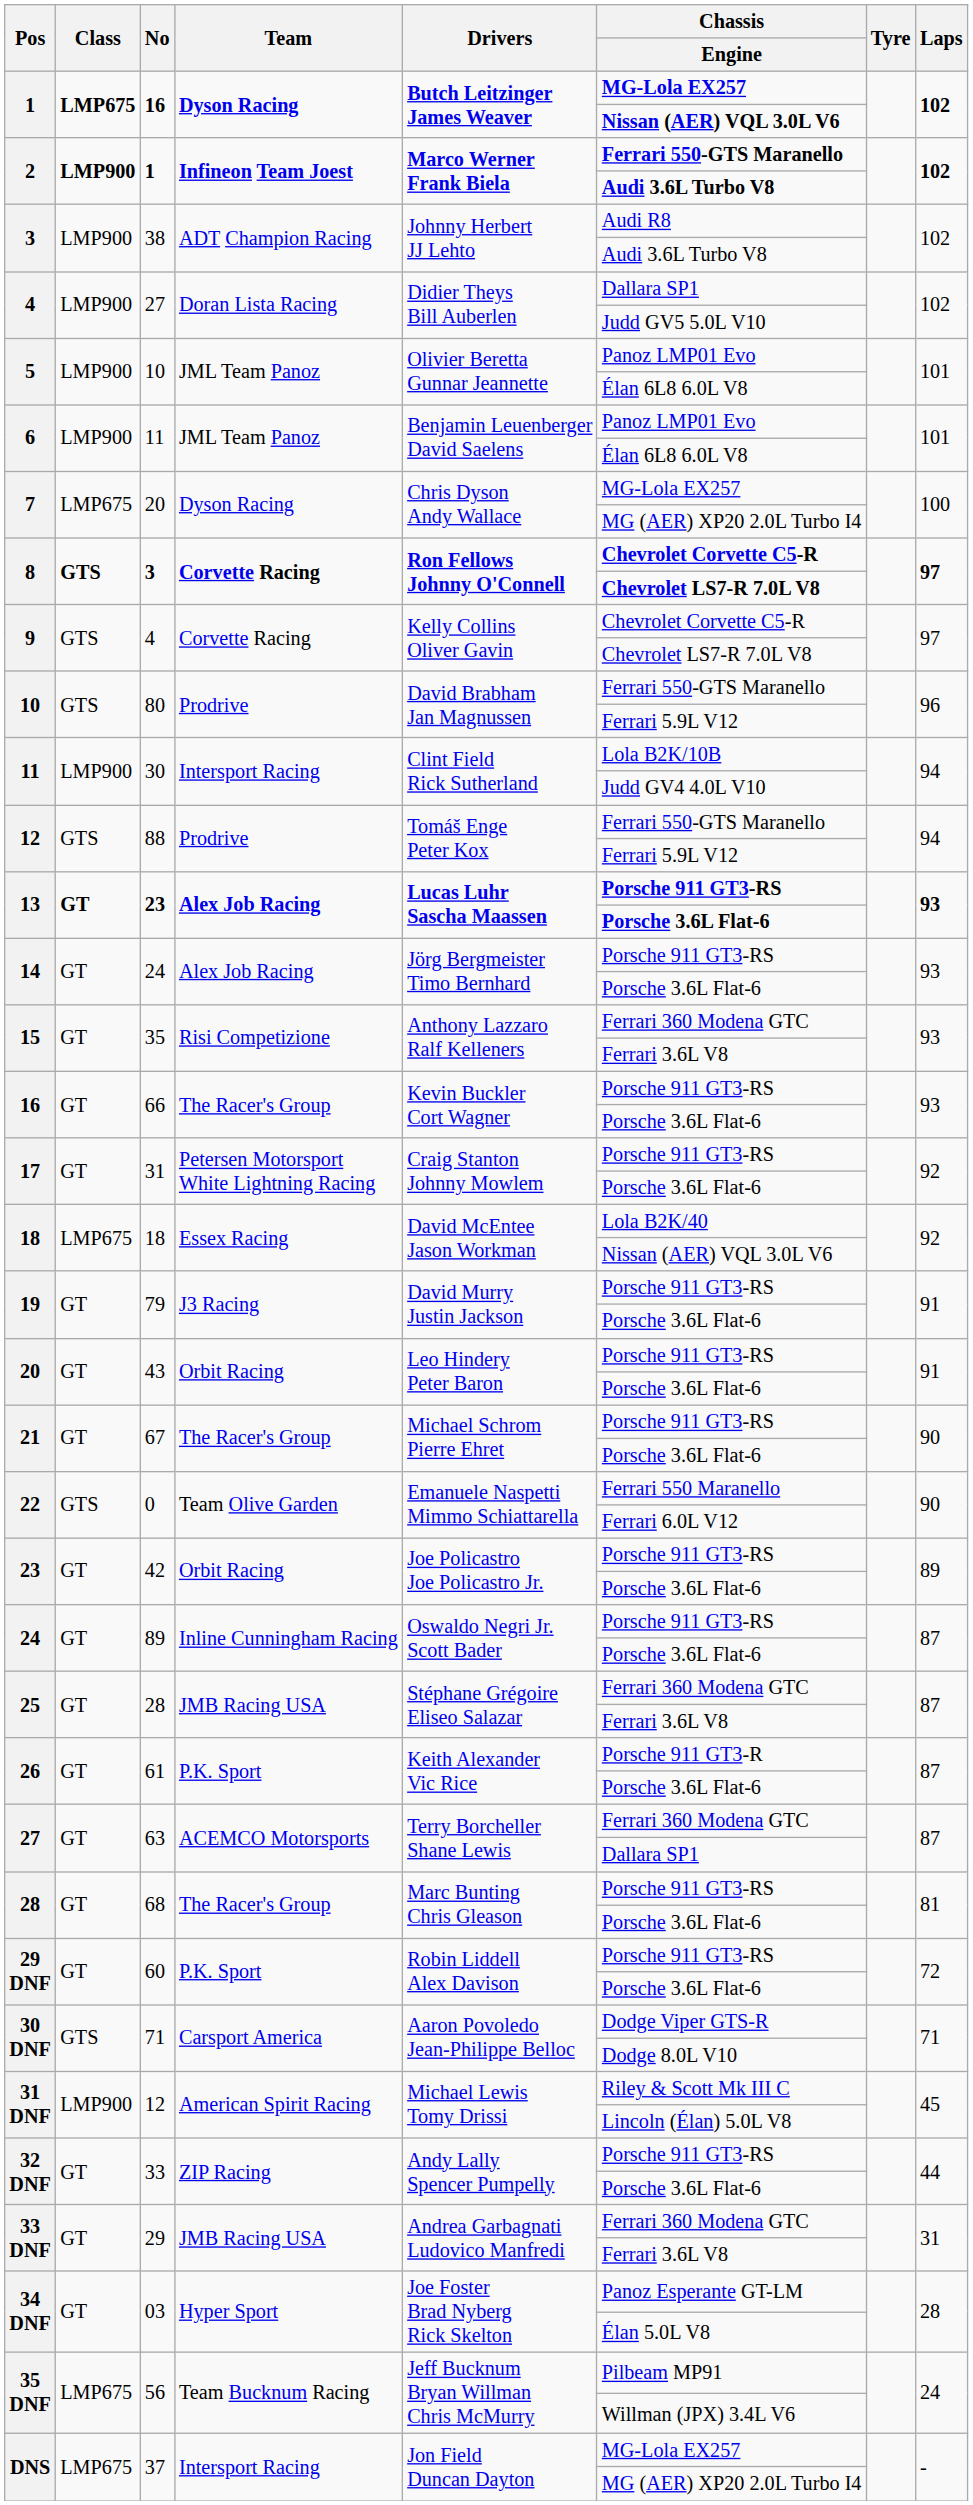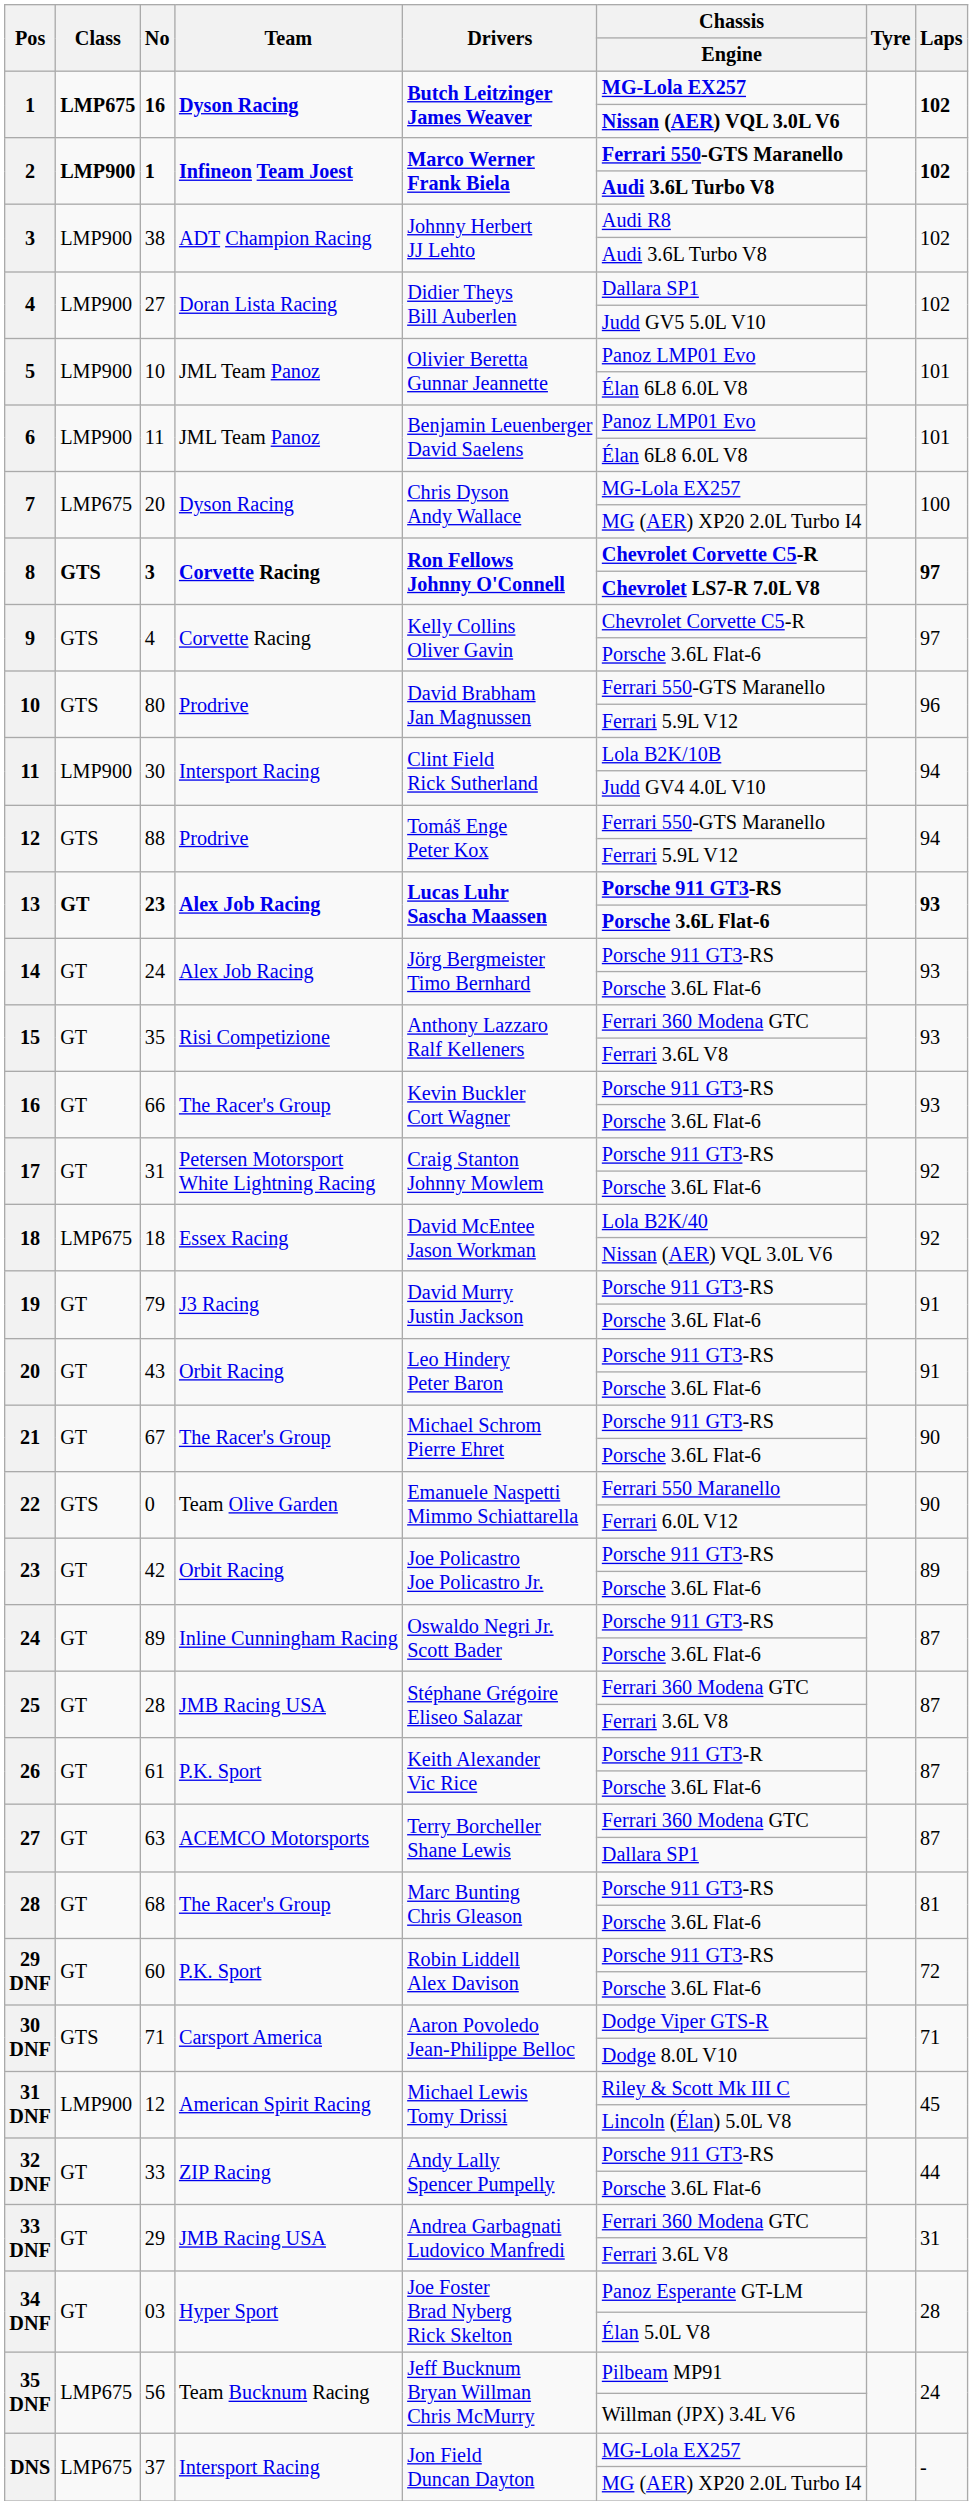(707, 654) Chevrolet LS7-R 7.0L V8 -> (681, 654) Porsche 3.6L Flat-6
